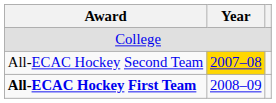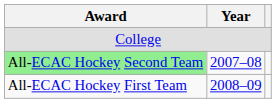(106, 62) no background -> (106, 62) lightgreen background
(236, 62) gold background -> (236, 62) no background
(102, 86) bold -> (97, 86) normal
